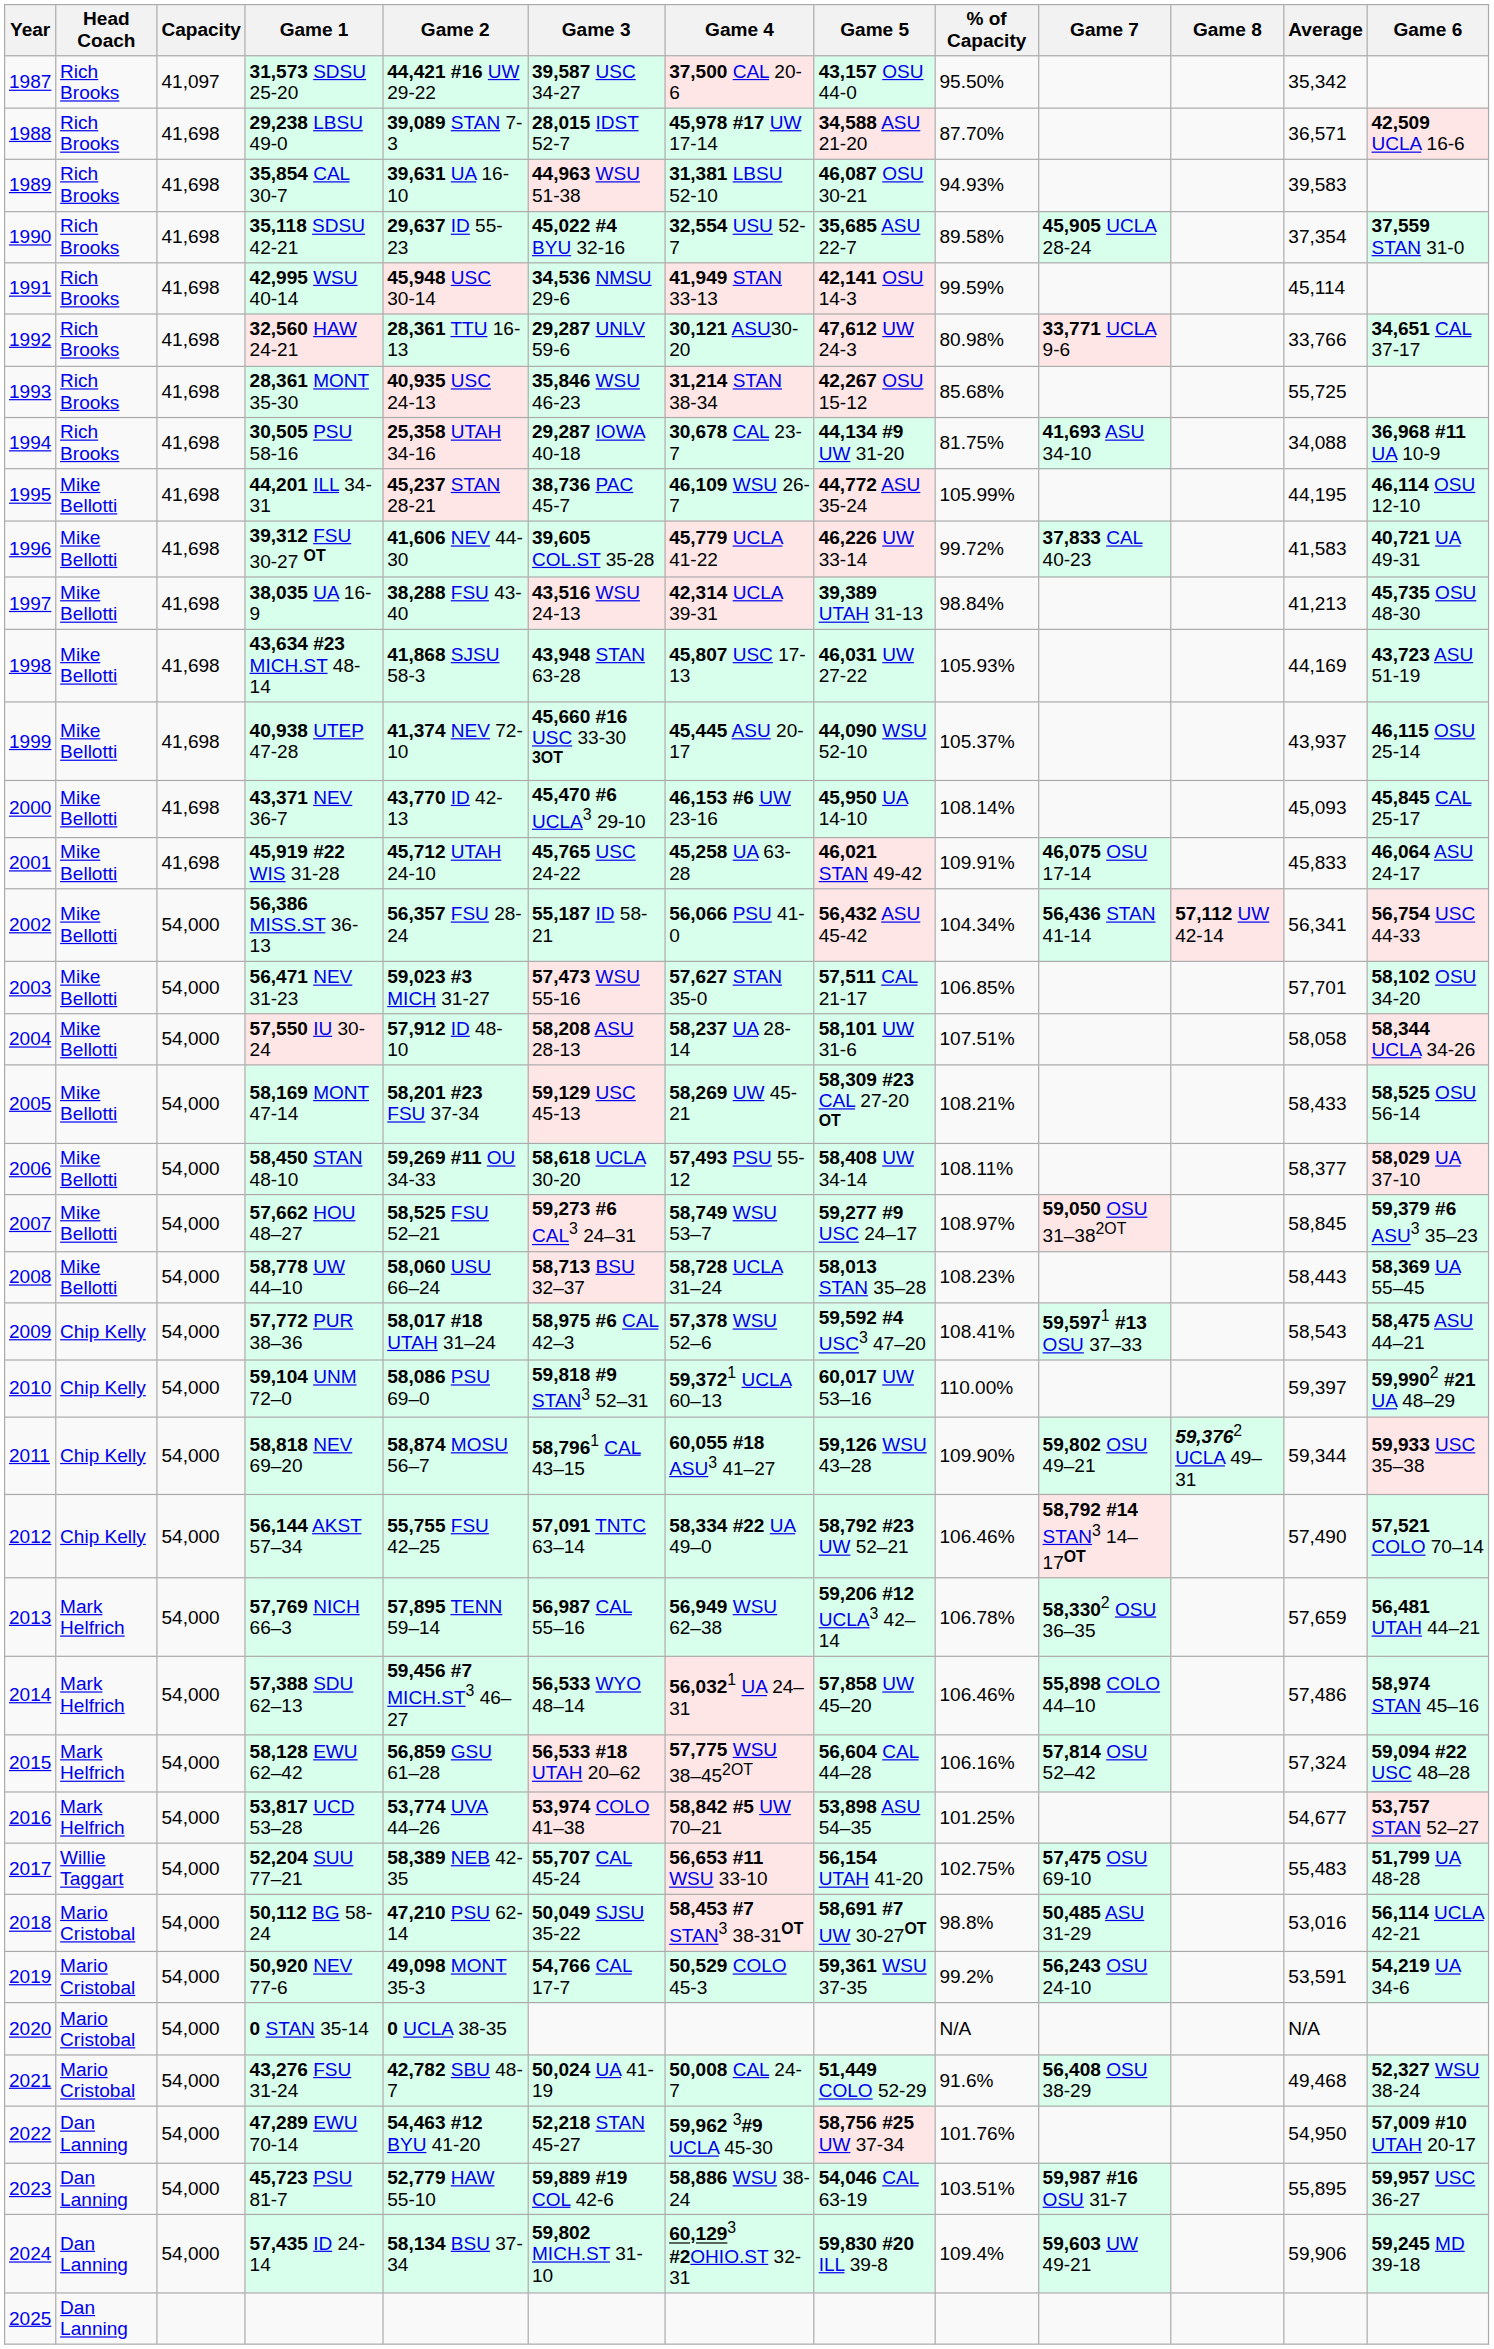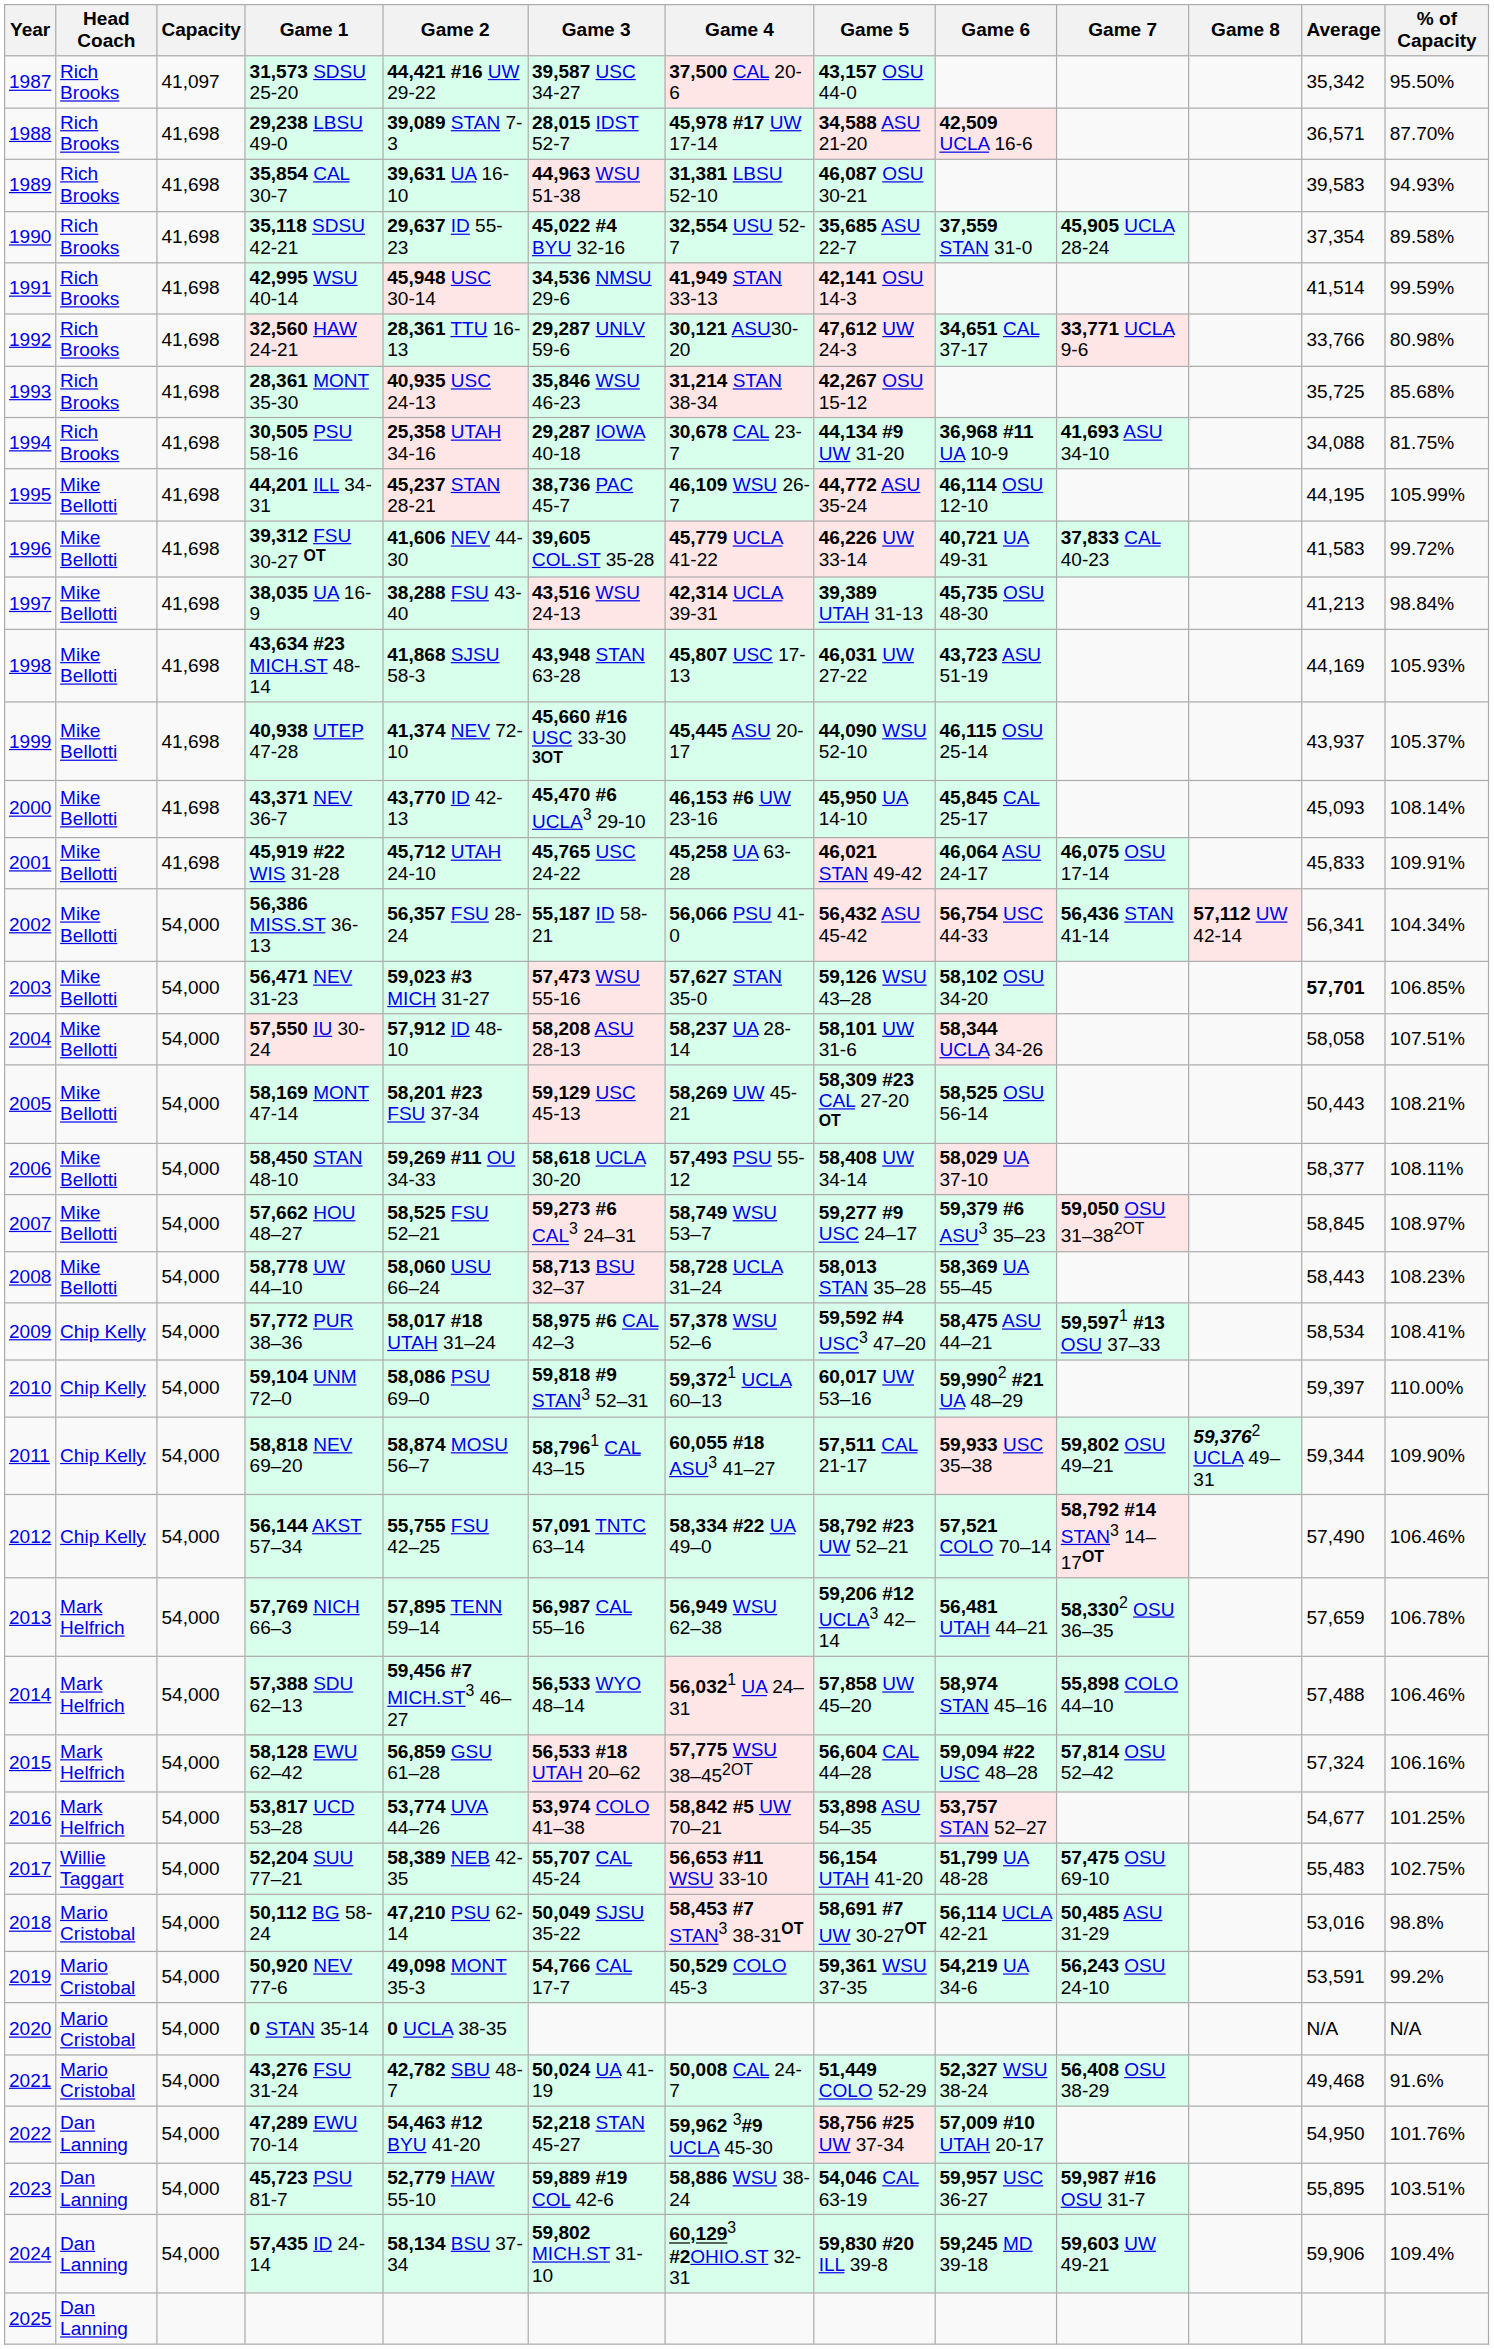columns swapped: (1428, 30) <-> (987, 30)
(1317, 288) 45,114 -> (1336, 288) 41,514
(1317, 391) 55,725 -> (1336, 391) 35,725
(868, 987) 57,511 CAL 21-17 -> (873, 987) 59,126 WSU 43–28
(1317, 987) normal -> (1336, 987) bold
(1317, 1104) 58,433 -> (1336, 1104) 50,443
(1317, 1331) 58,543 -> (1336, 1331) 58,534
(873, 1455) 59,126 WSU 43–28 -> (868, 1455) 57,511 CAL 21-17
(1317, 1695) 57,486 -> (1336, 1695) 57,488
